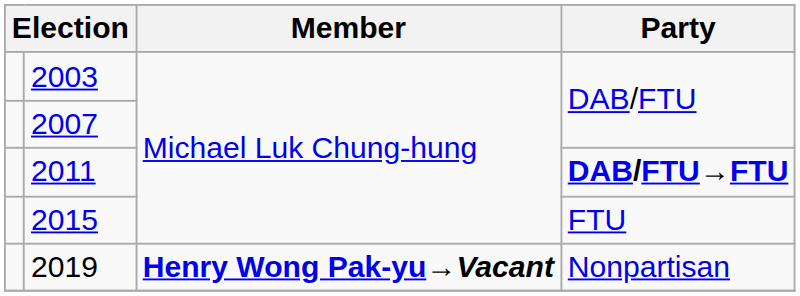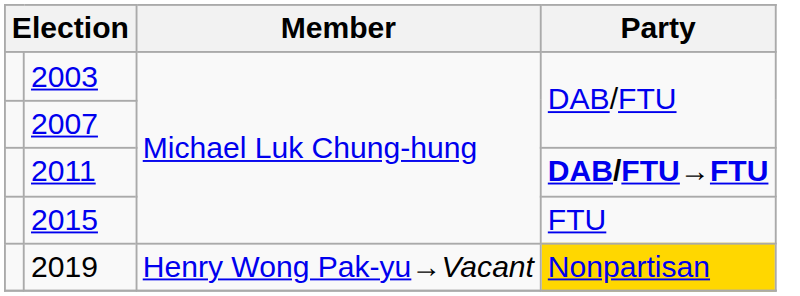(348, 266) bold -> (338, 266) normal
(649, 266) no background -> (629, 266) gold background
